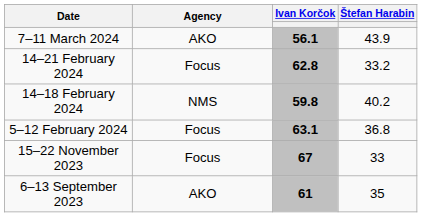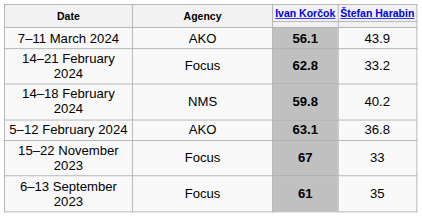(203, 130) Focus -> (203, 130) AKO
(203, 193) AKO -> (203, 193) Focus
